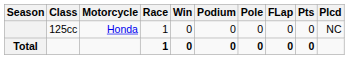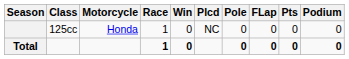columns swapped: (216, 12) <-> (330, 12)
